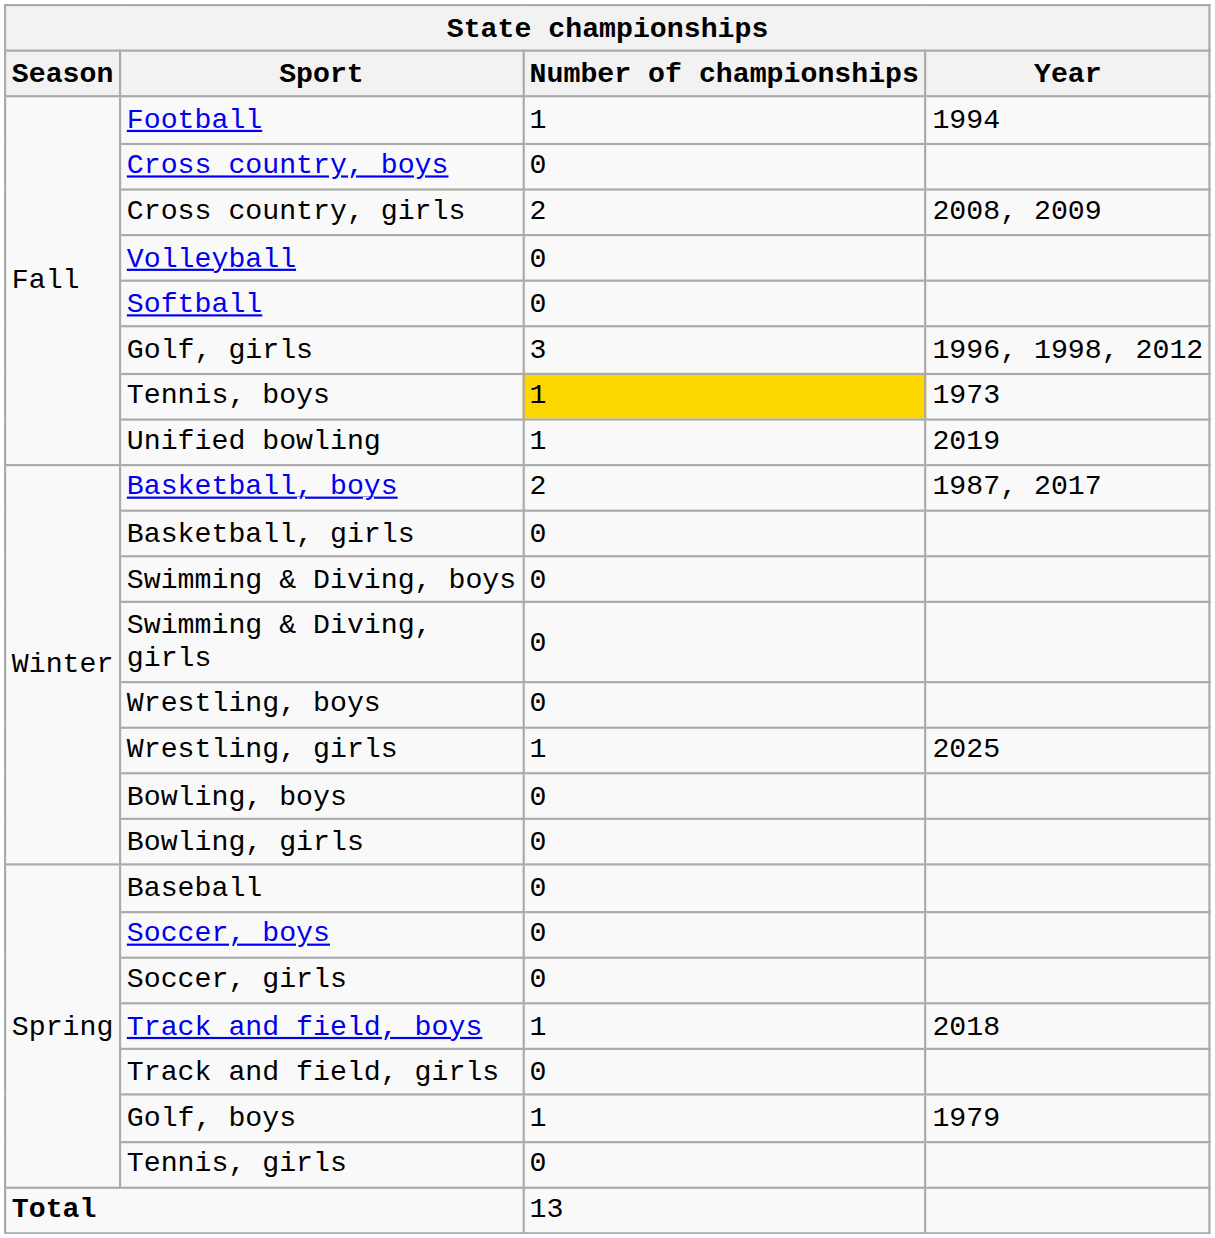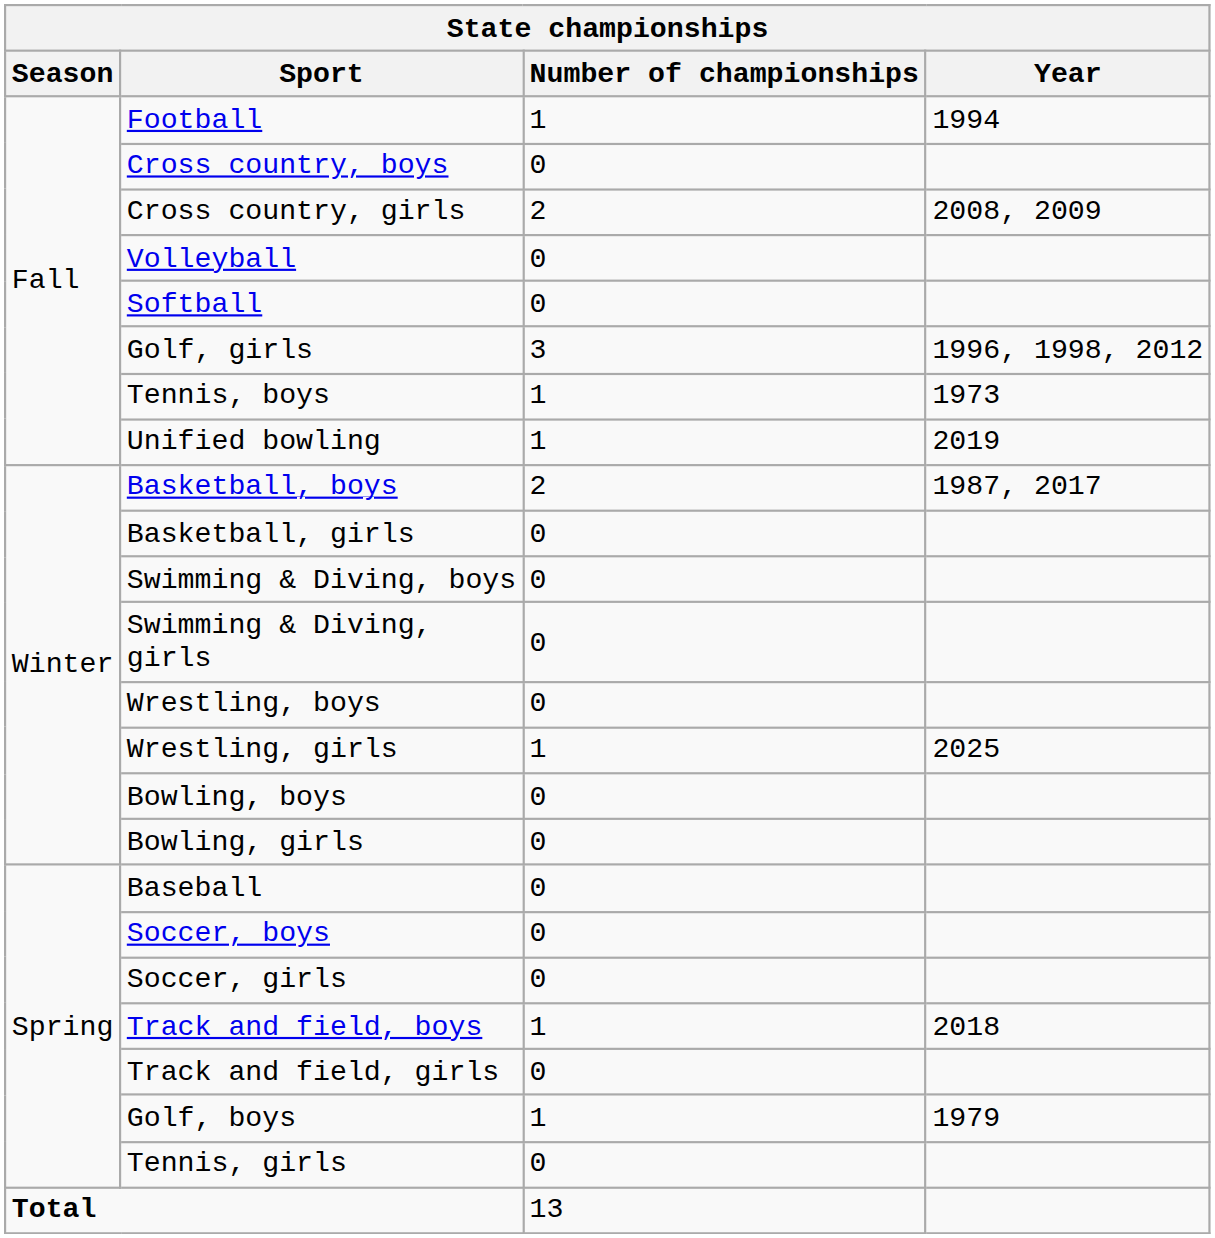(538, 396) gold background -> (538, 396) no background
